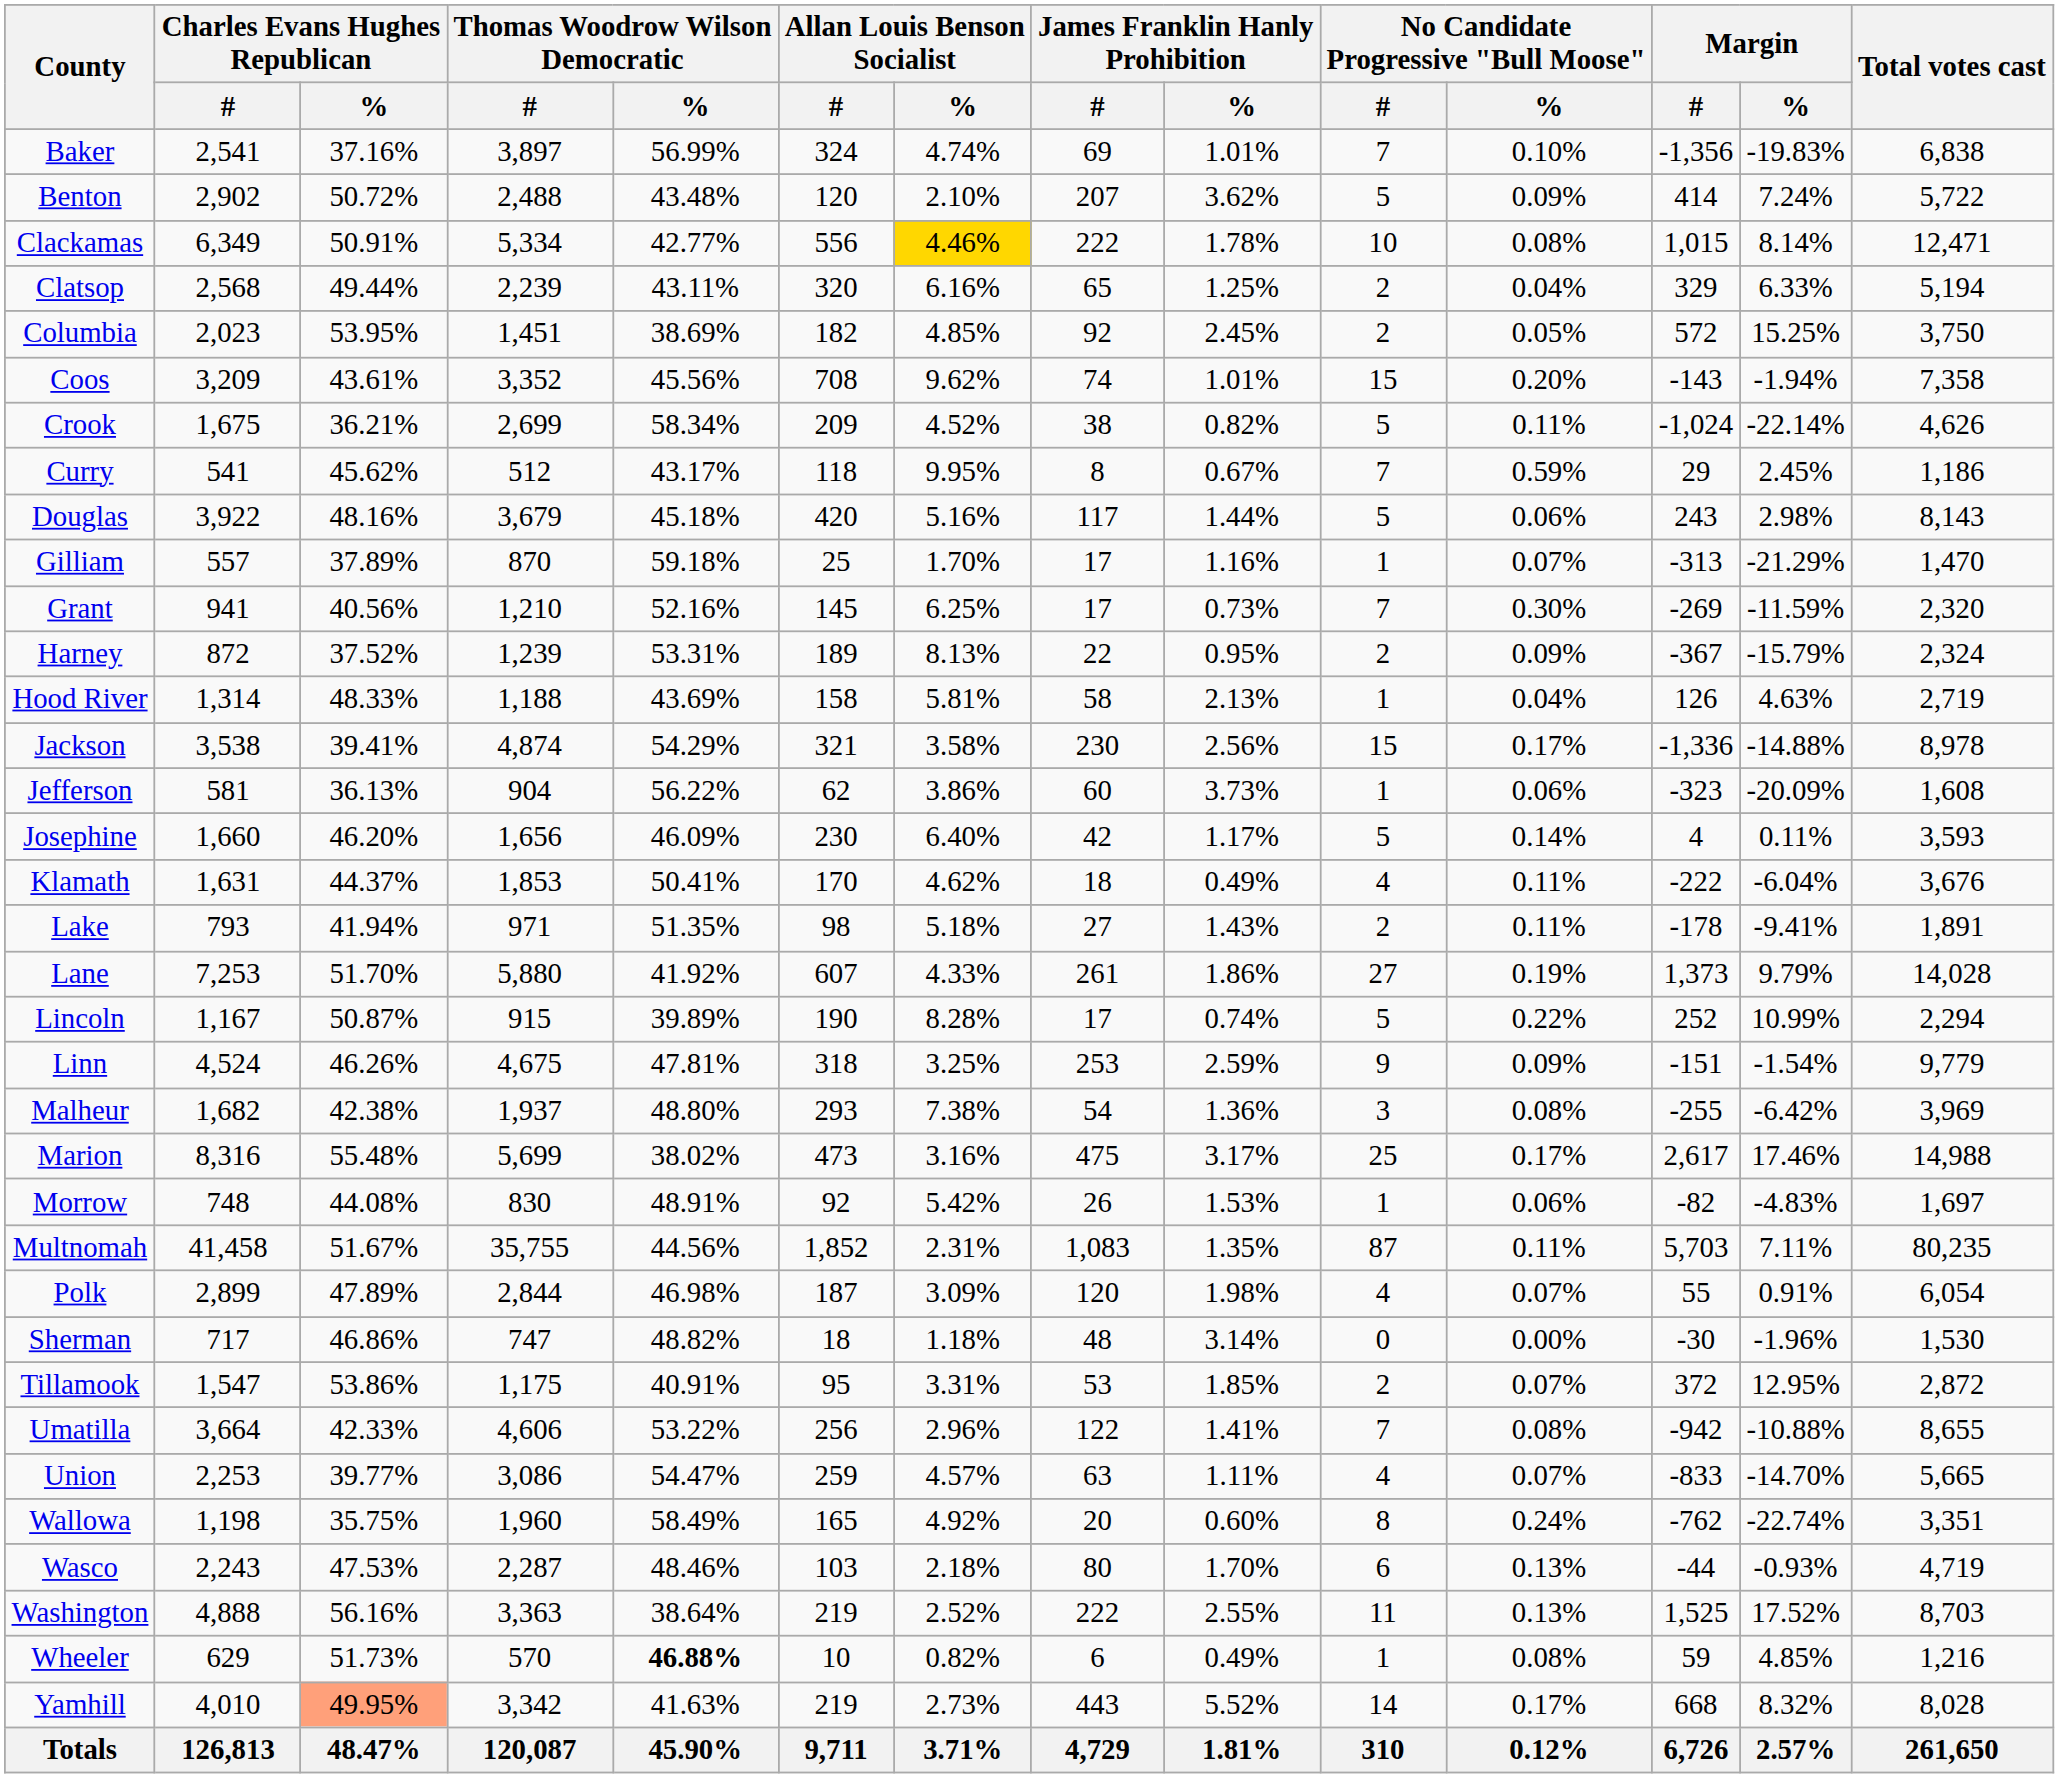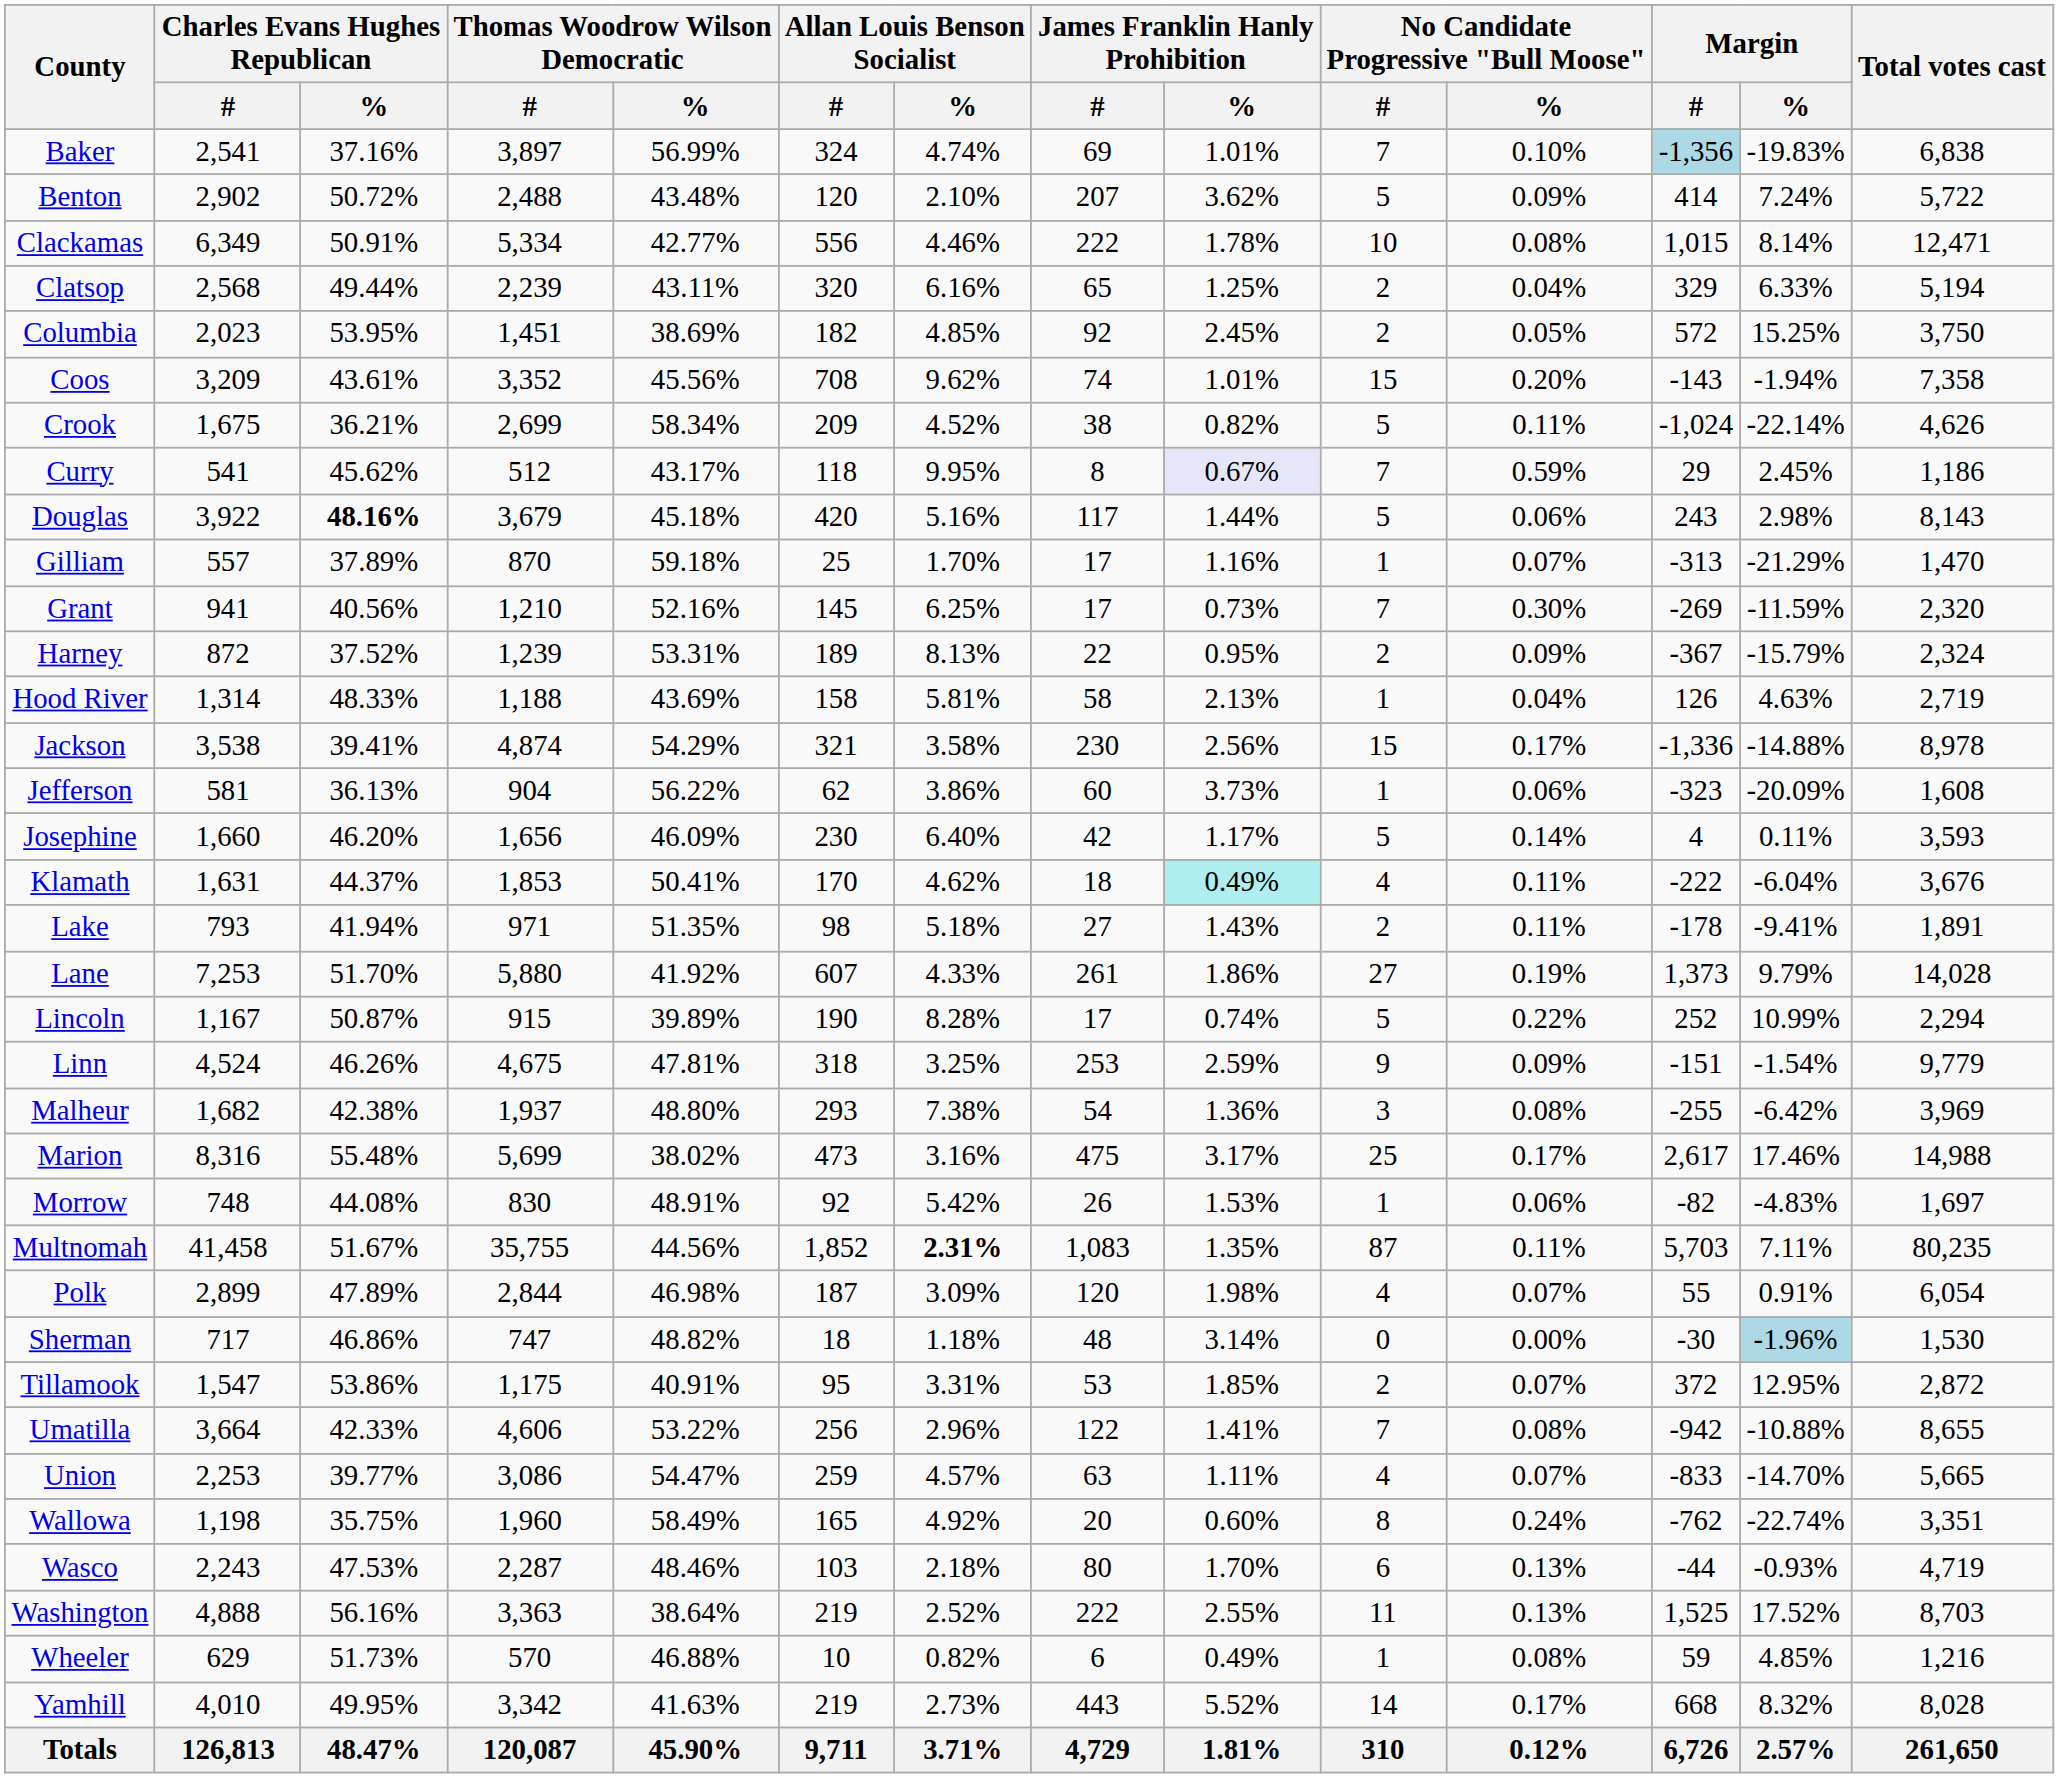(1696, 151) no background -> (1696, 151) lightblue background
(963, 242) gold background -> (963, 242) no background
(1242, 470) no background -> (1242, 470) lavender background
(374, 516) normal -> (374, 516) bold
(1242, 881) no background -> (1242, 881) paleturquoise background
(963, 1247) normal -> (963, 1247) bold
(1796, 1338) no background -> (1796, 1338) lightblue background
(695, 1658) bold -> (695, 1658) normal
(374, 1704) lightsalmon background -> (374, 1704) no background
